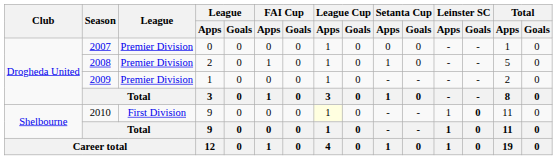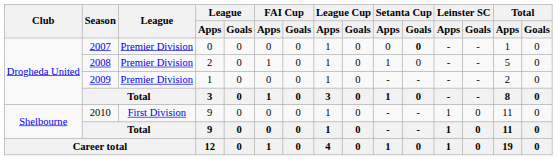(418, 46) normal -> (418, 46) bold
(328, 113) lightyellow background -> (328, 113) no background
(478, 113) bold -> (478, 113) normal
